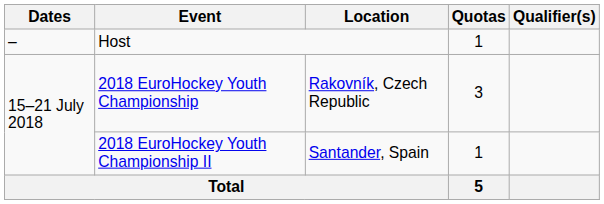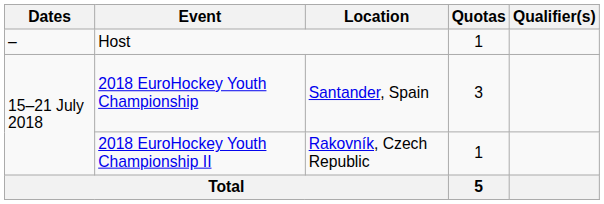(368, 93) Rakovník, Czech Republic -> (369, 93) Santander, Spain
(369, 153) Santander, Spain -> (368, 153) Rakovník, Czech Republic
